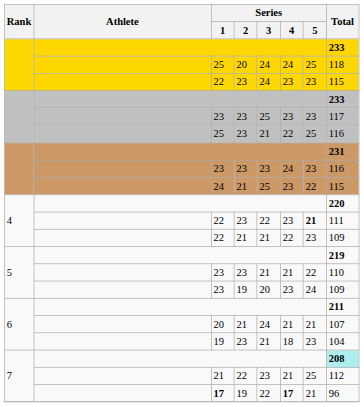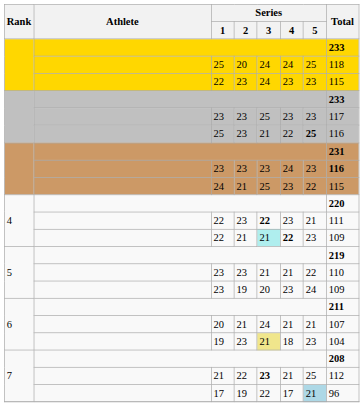(311, 134) normal -> (311, 134) bold
(336, 168) normal -> (336, 168) bold
(265, 220) normal -> (265, 220) bold
(311, 220) bold -> (311, 220) normal
(265, 238) no background -> (265, 238) paleturquoise background
(288, 238) normal -> (288, 238) bold
(265, 341) no background -> (265, 341) khaki background
(337, 359) paleturquoise background -> (337, 359) no background
(265, 376) normal -> (265, 376) bold
(219, 393) bold -> (219, 393) normal
(288, 393) bold -> (288, 393) normal
(311, 393) no background -> (311, 393) lightblue background
